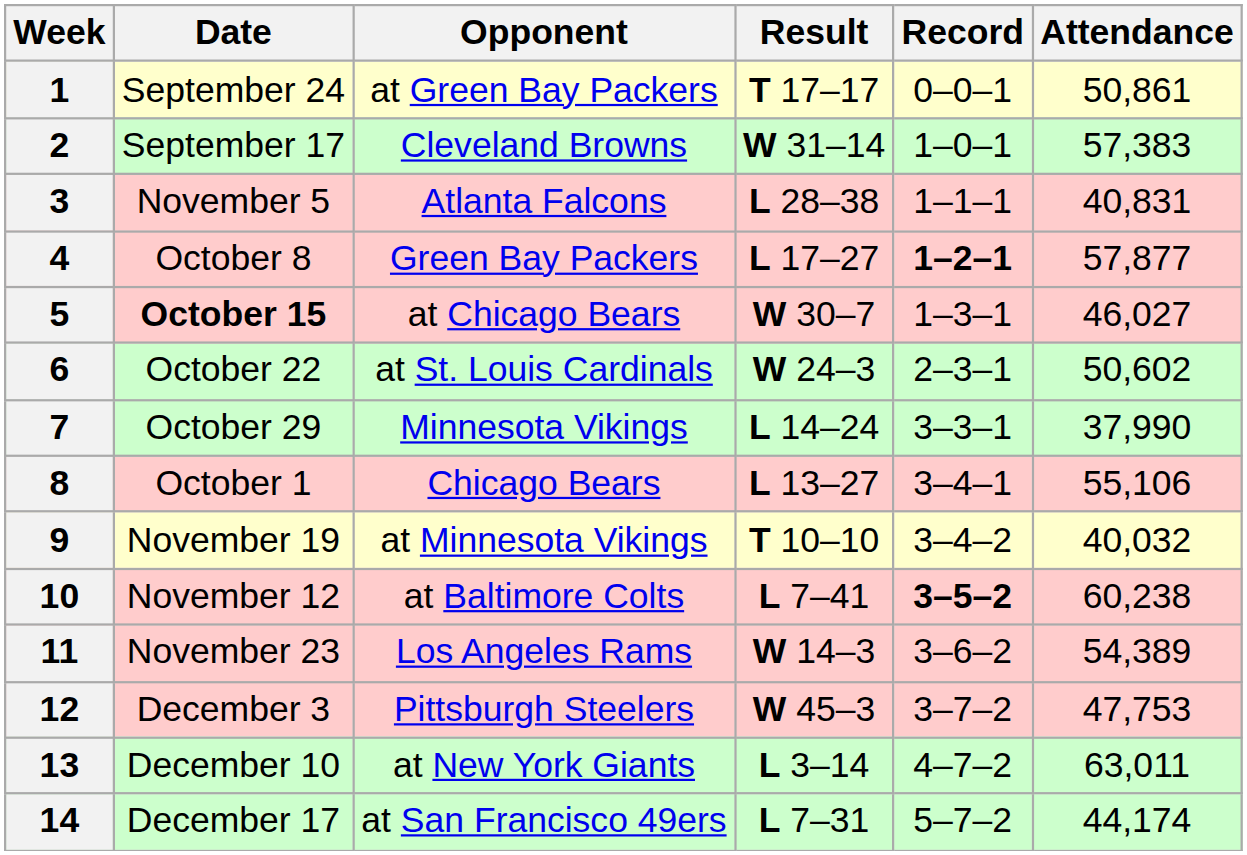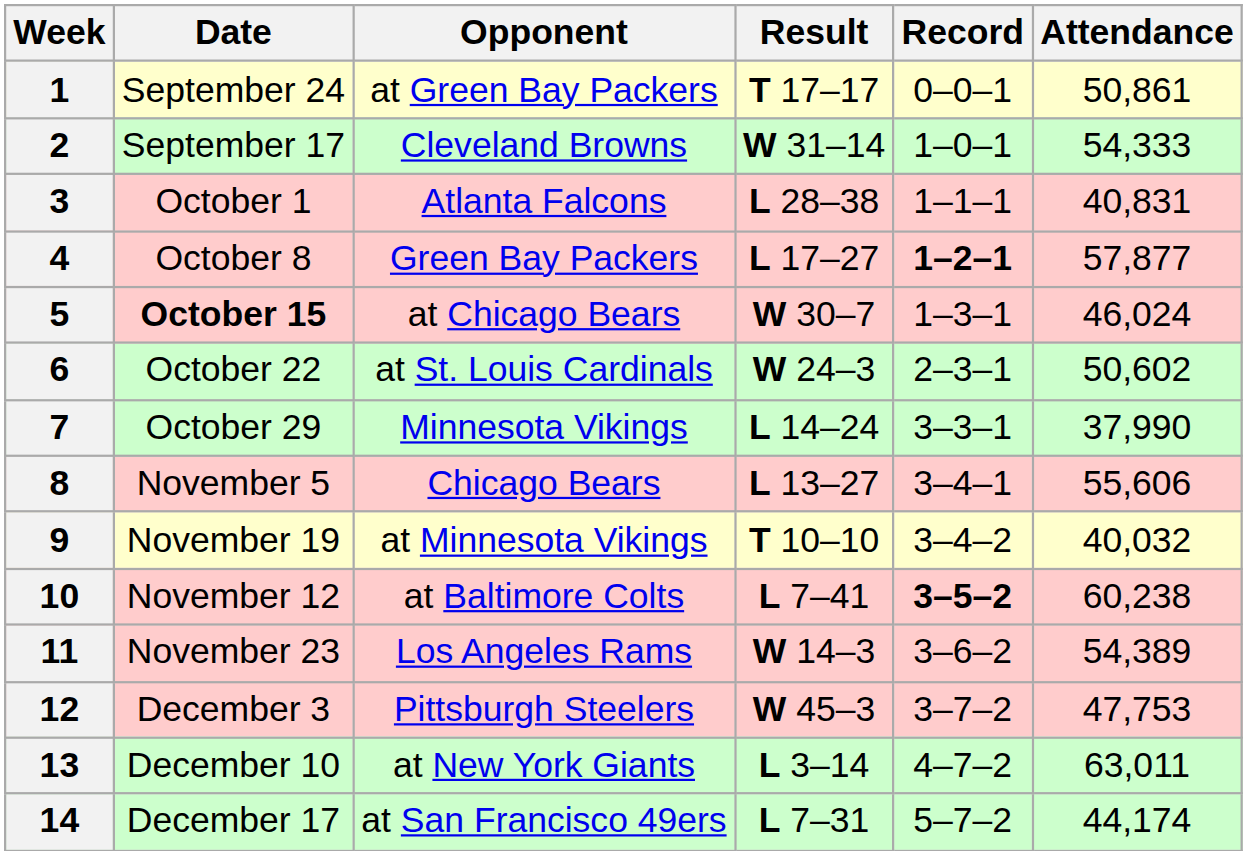(1137, 145) 57,383 -> (1137, 145) 54,333
(233, 201) November 5 -> (233, 201) October 1
(1137, 314) 46,027 -> (1137, 314) 46,024
(233, 483) October 1 -> (233, 483) November 5
(1137, 483) 55,106 -> (1137, 483) 55,606
